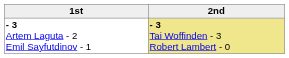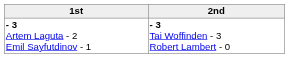(190, 36) khaki background -> (190, 36) no background
